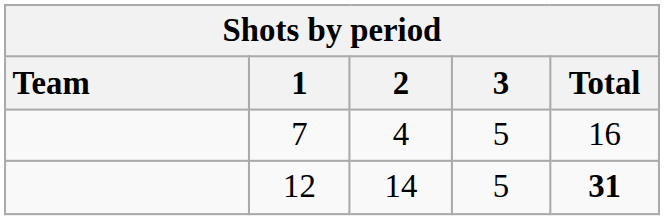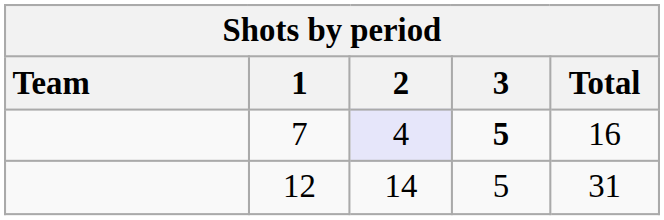(401, 134) no background -> (401, 134) lavender background
(501, 134) normal -> (501, 134) bold
(605, 186) bold -> (605, 186) normal
